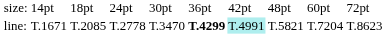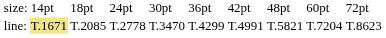(49, 25) no background -> (49, 25) khaki background
(207, 25) bold -> (206, 25) normal
(246, 25) paleturquoise background -> (246, 25) no background
